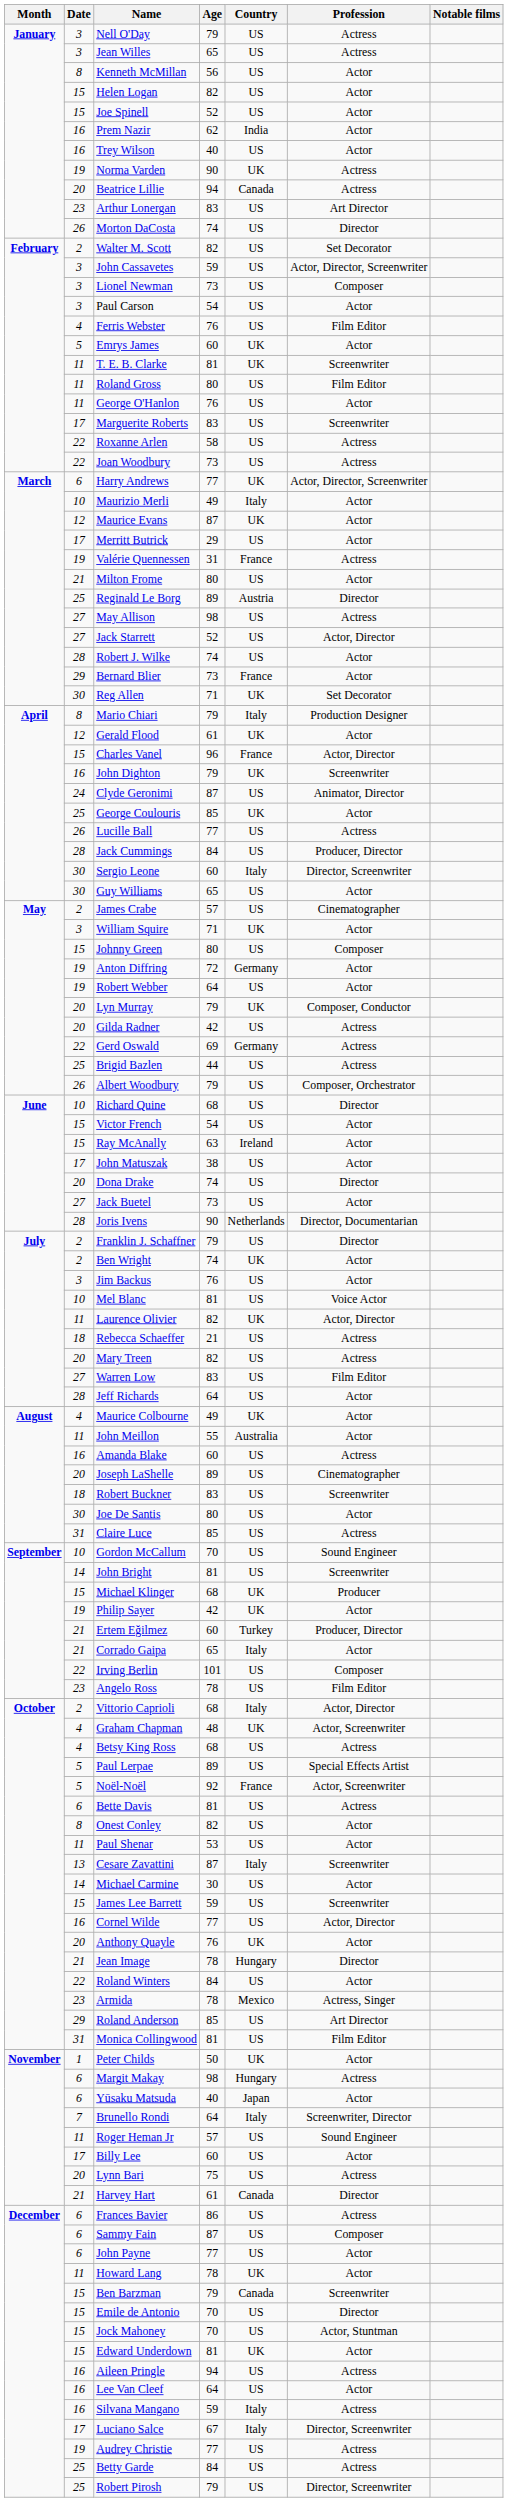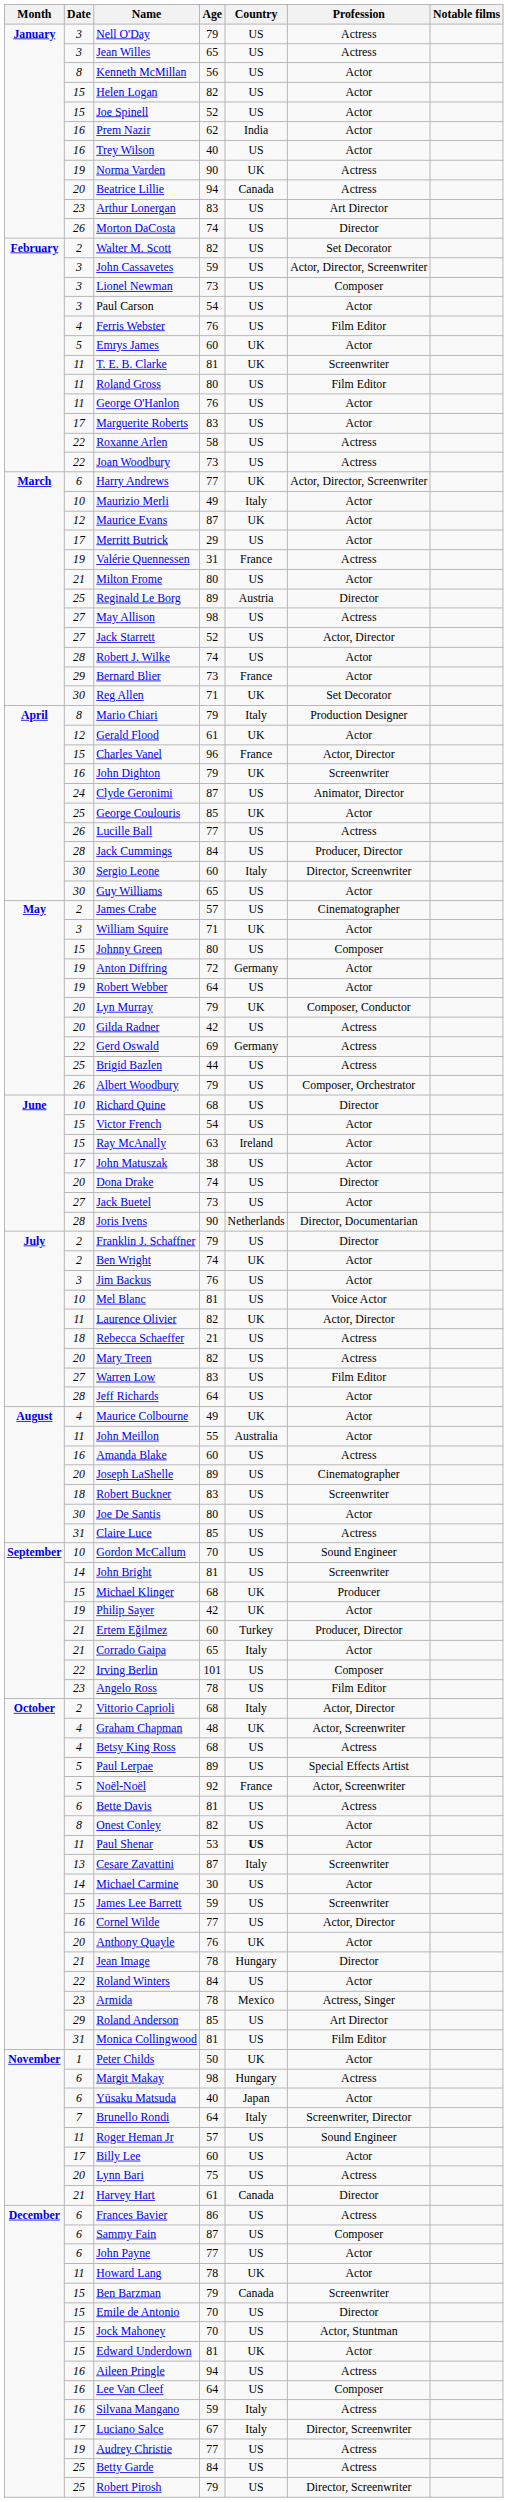(359, 423) Screenwriter -> (359, 423) Actor
(256, 1845) normal -> (256, 1845) bold
(359, 2390) Actor -> (359, 2390) Composer
